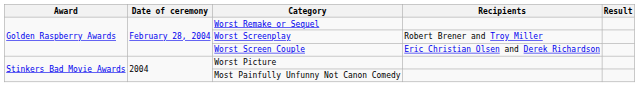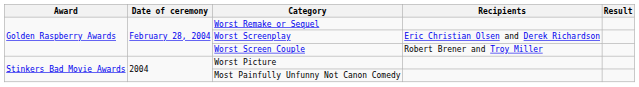(473, 37) Robert Brener and Troy Miller -> (502, 37) Eric Christian Olsen and Derek Richardson
(502, 50) Eric Christian Olsen and Derek Richardson -> (473, 50) Robert Brener and Troy Miller
